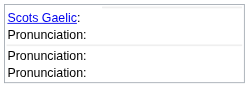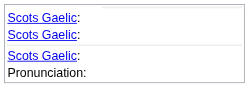(47, 35) Pronunciation: -> (44, 35) Scots Gaelic:
(47, 56) Pronunciation: -> (44, 56) Scots Gaelic:
